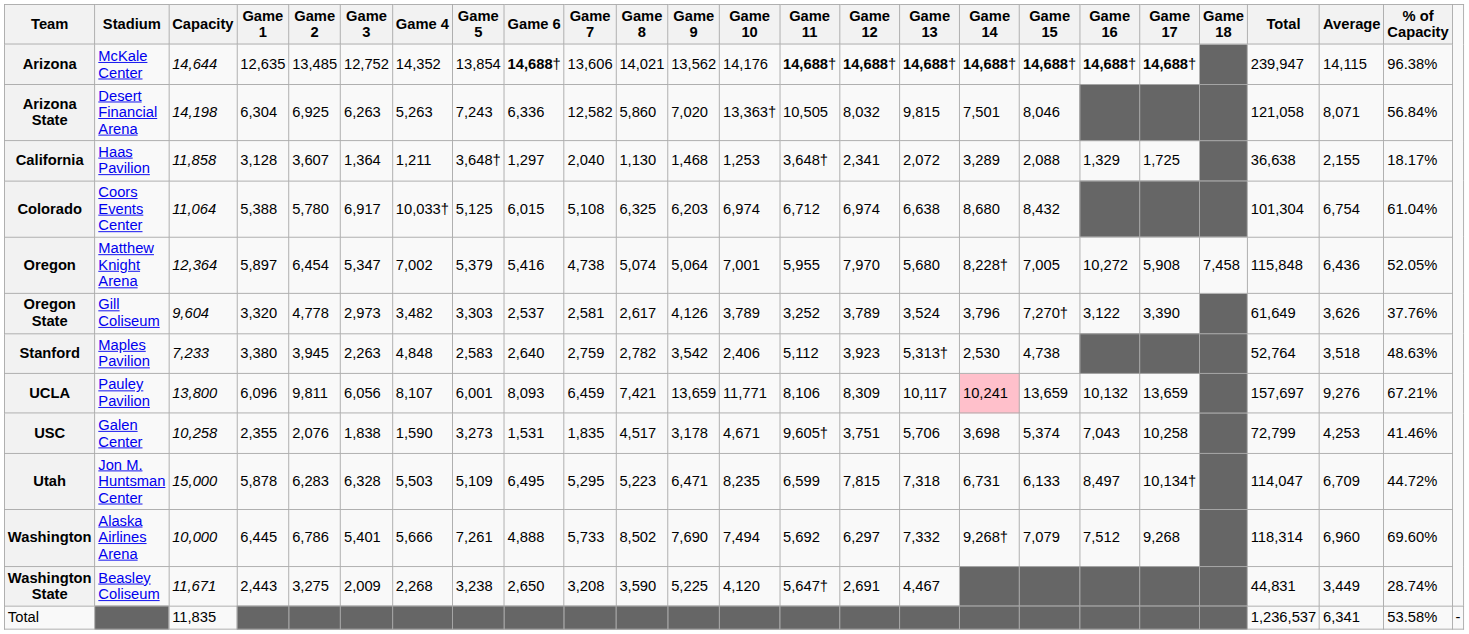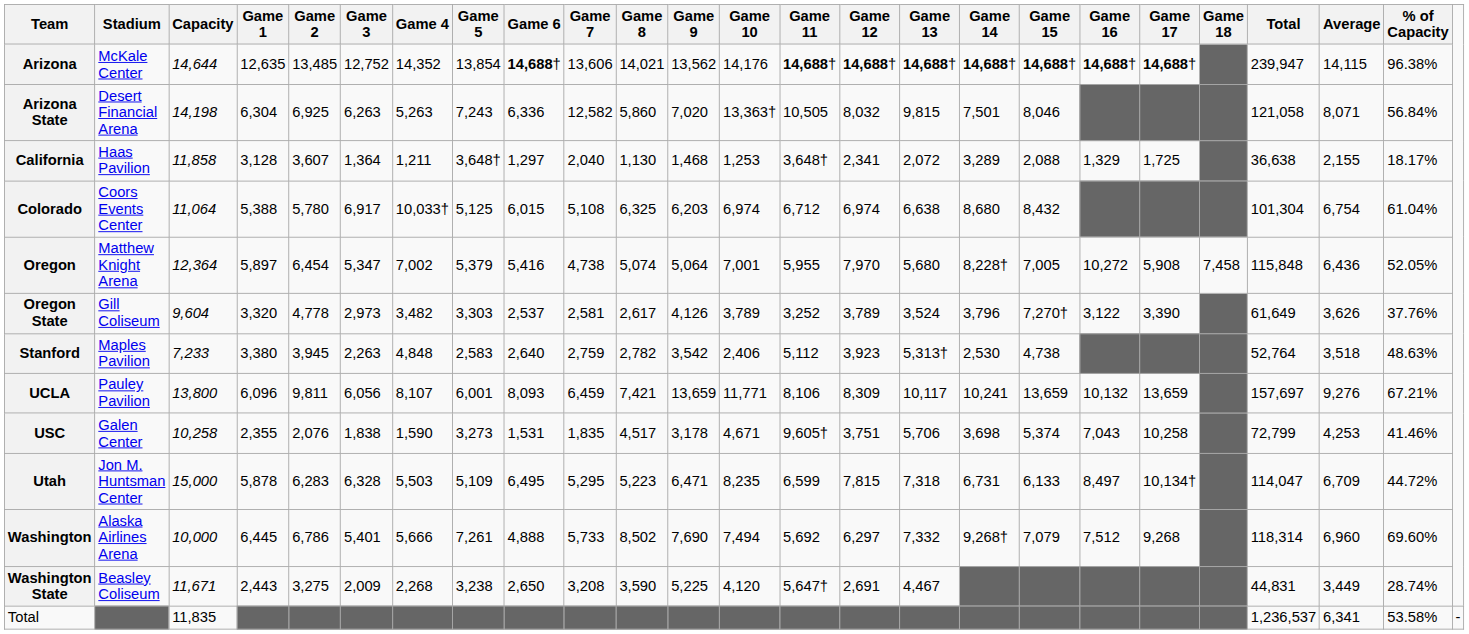(986, 393) pink background -> (986, 393) no background
